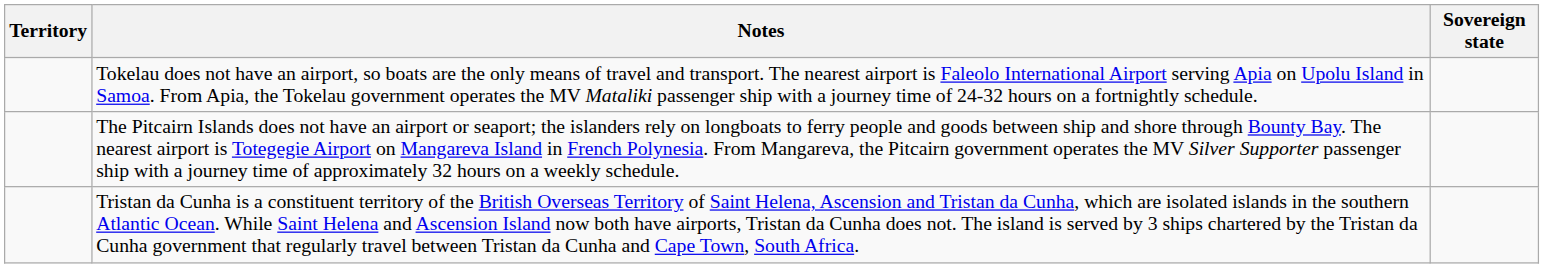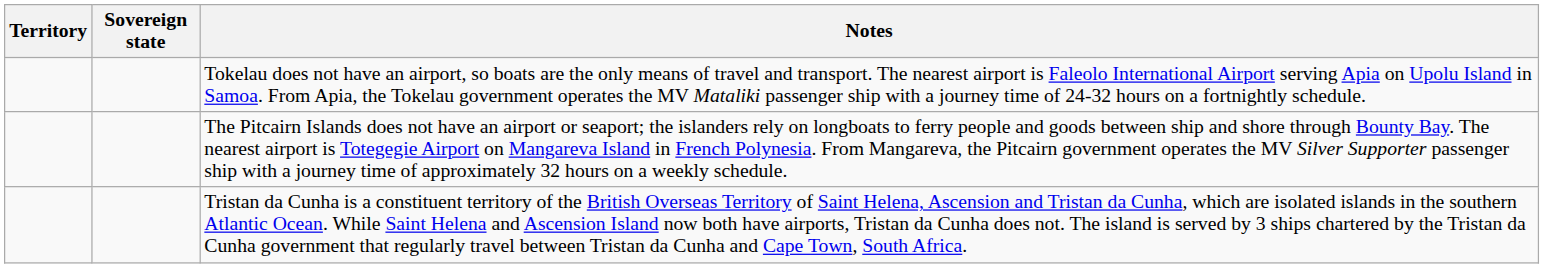columns swapped: (1484, 31) <-> (761, 31)
